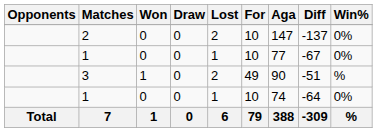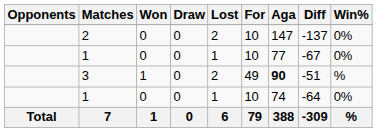(278, 76) normal -> (278, 76) bold
